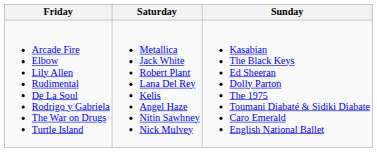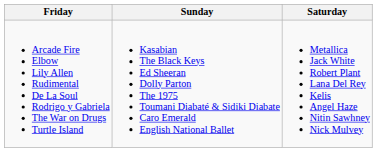columns swapped: (157, 12) <-> (287, 12)
